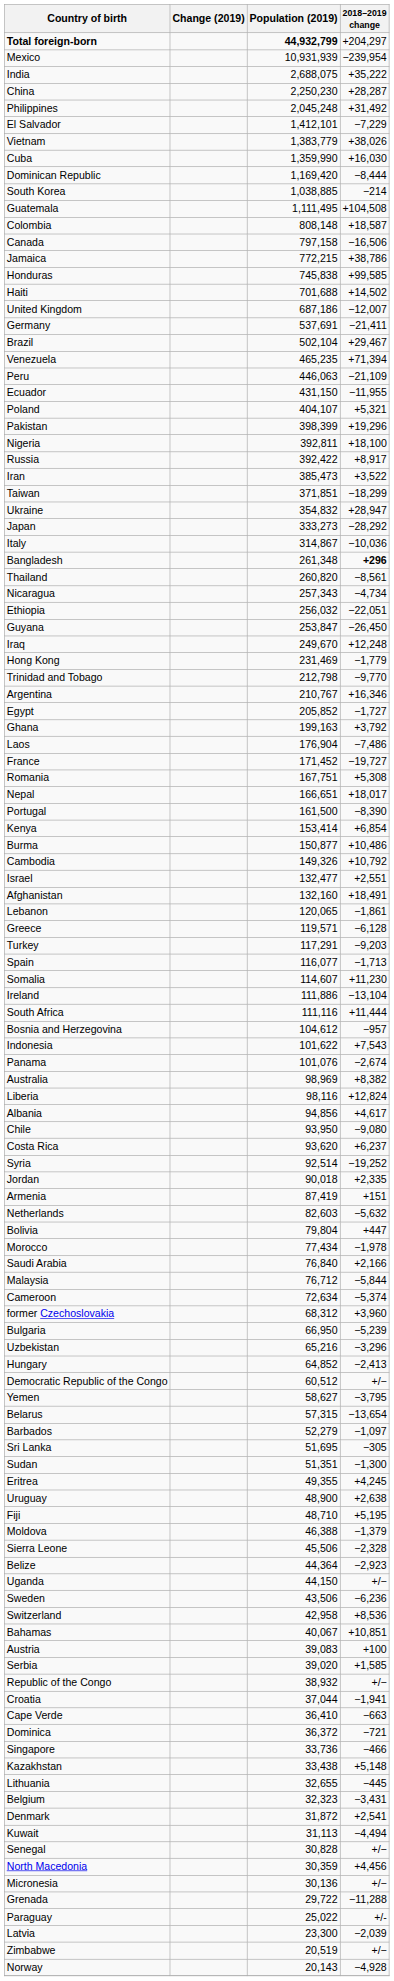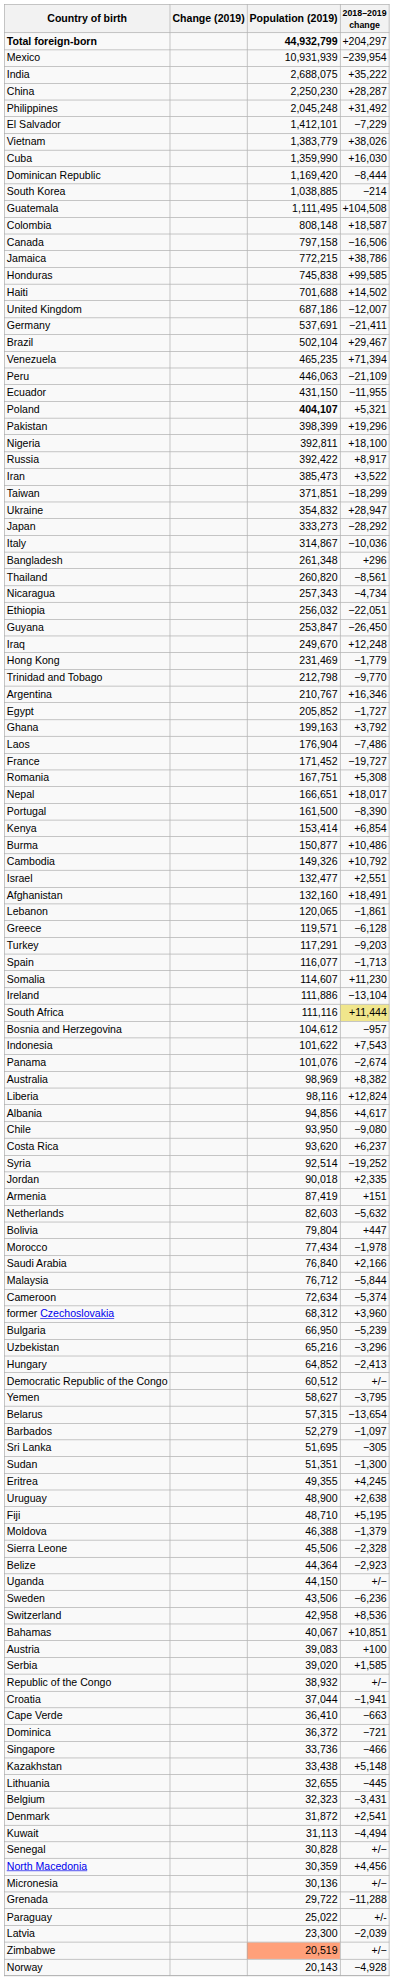(318, 409) normal -> (318, 409) bold
(375, 560) bold -> (375, 560) normal
(368, 1012) no background -> (368, 1012) khaki background
(321, 1950) no background -> (321, 1950) lightsalmon background
